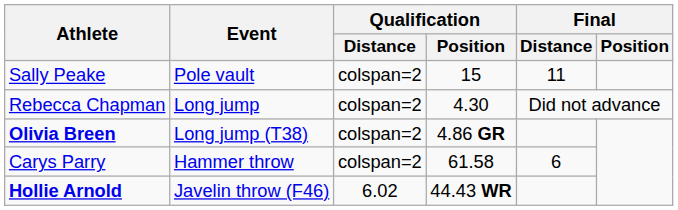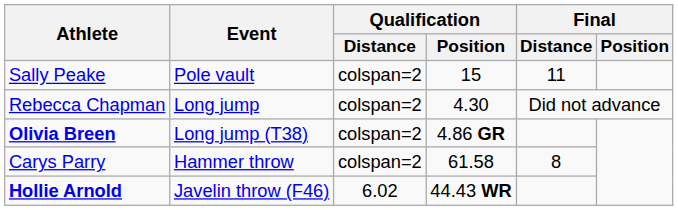(556, 162) 6 -> (556, 162) 8
